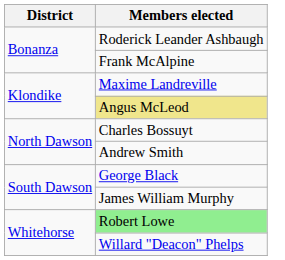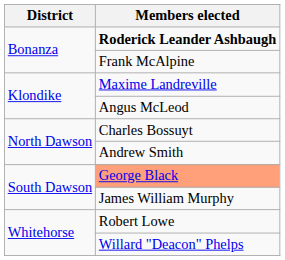(181, 38) normal -> (187, 38) bold
(144, 107) khaki background -> (144, 107) no background
(138, 175) no background -> (138, 175) lightsalmon background
(137, 221) lightgreen background -> (137, 221) no background
